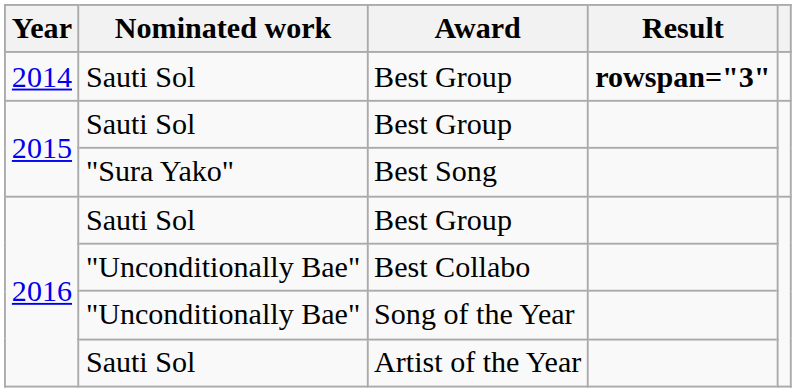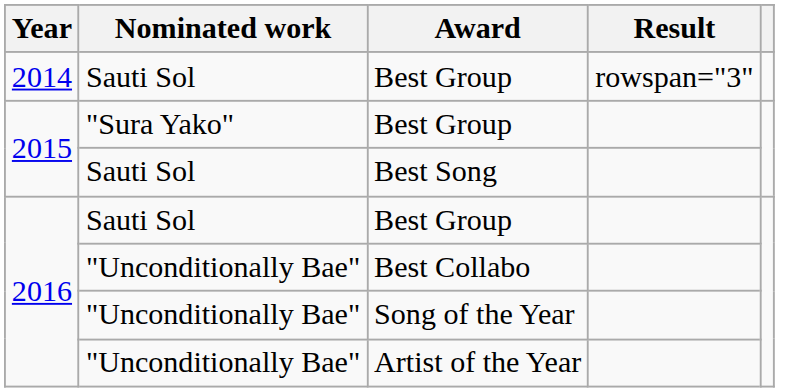(683, 76) bold -> (674, 76) normal
(141, 123) Sauti Sol -> (160, 123) "Sura Yako"
(160, 171) "Sura Yako" -> (141, 171) Sauti Sol
(141, 362) Sauti Sol -> (223, 362) "Unconditionally Bae"
